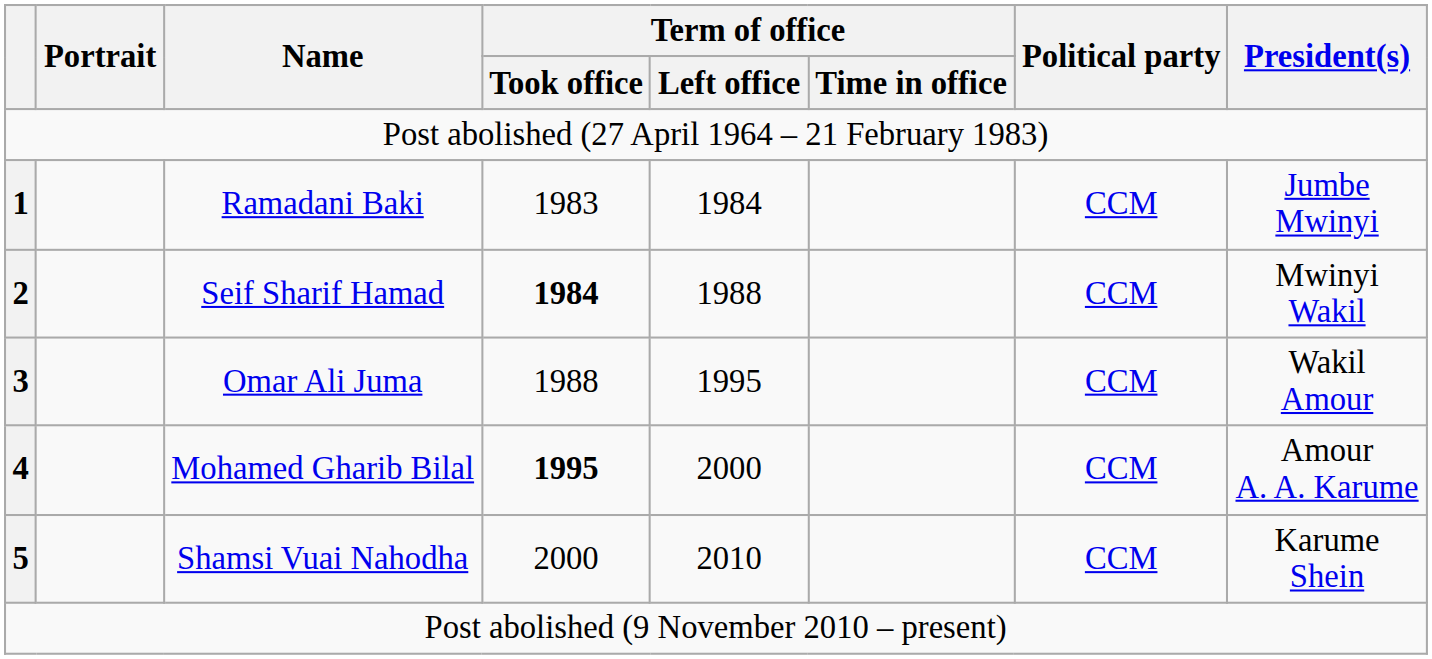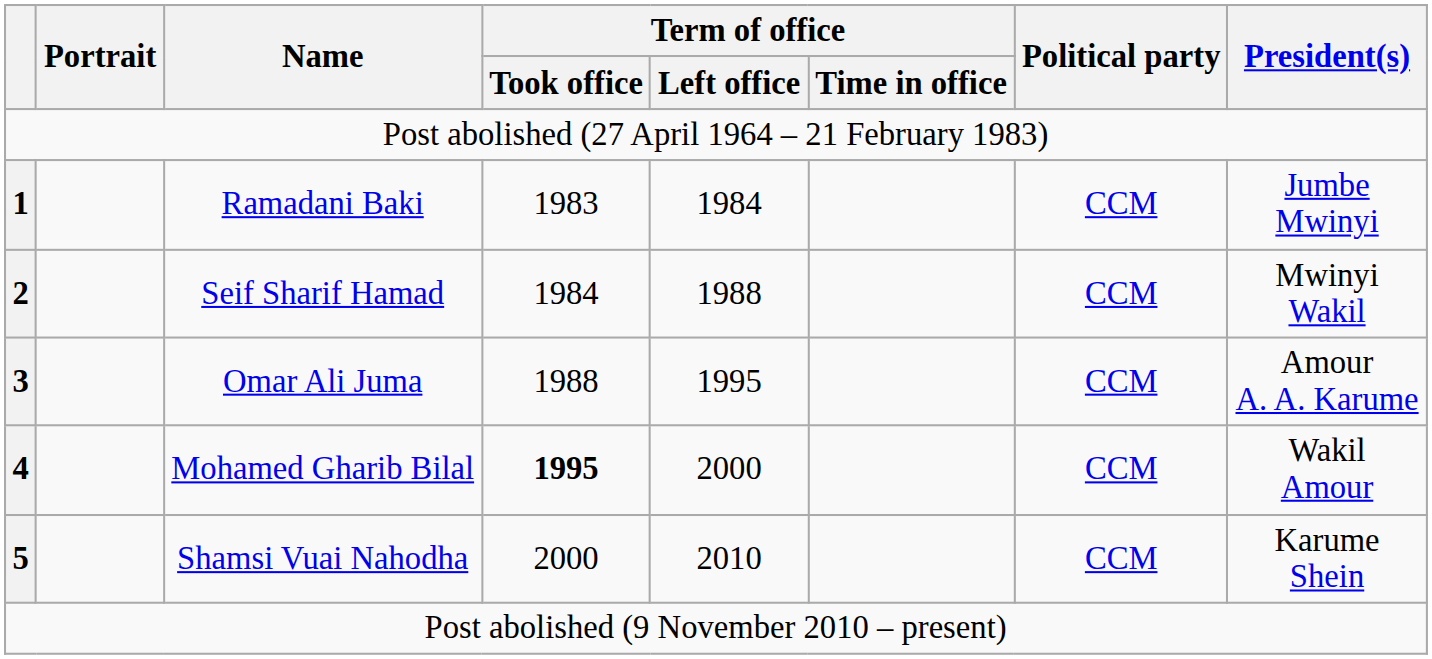(566, 292) bold -> (566, 292) normal
(1327, 381) Wakil Amour -> (1327, 381) Amour A. A. Karume
(1327, 469) Amour A. A. Karume -> (1327, 469) Wakil Amour
